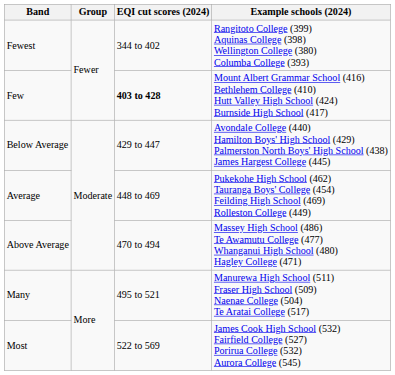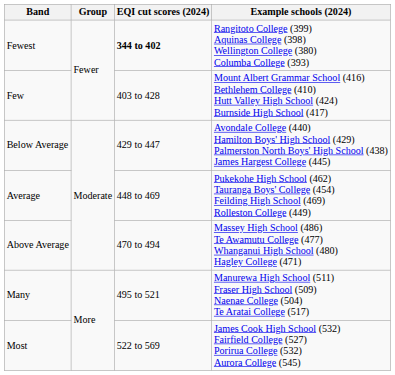(138, 45) normal -> (139, 45) bold
(139, 95) bold -> (138, 95) normal
